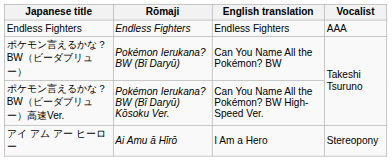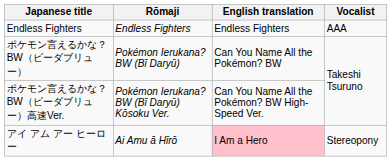(241, 140) no background -> (241, 140) pink background
